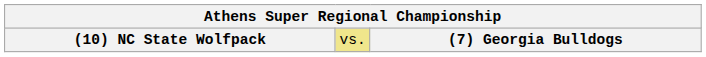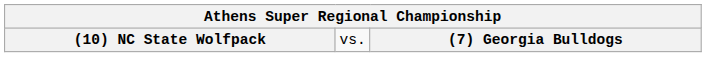(353, 40) khaki background -> (353, 40) no background
